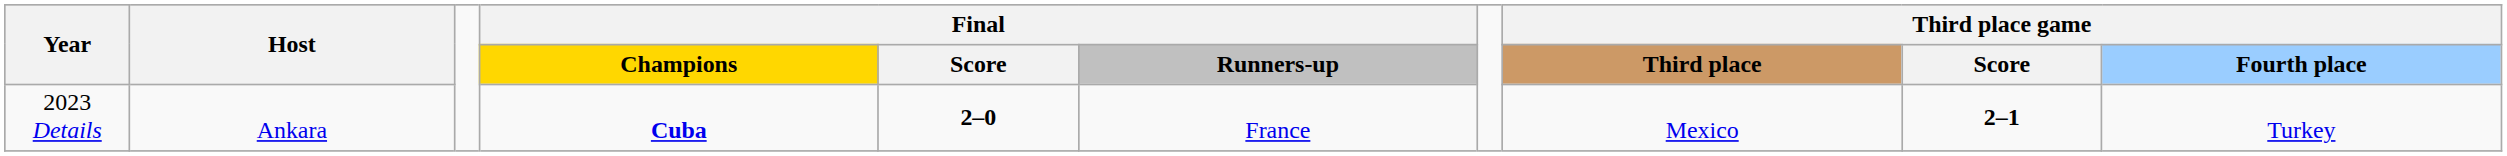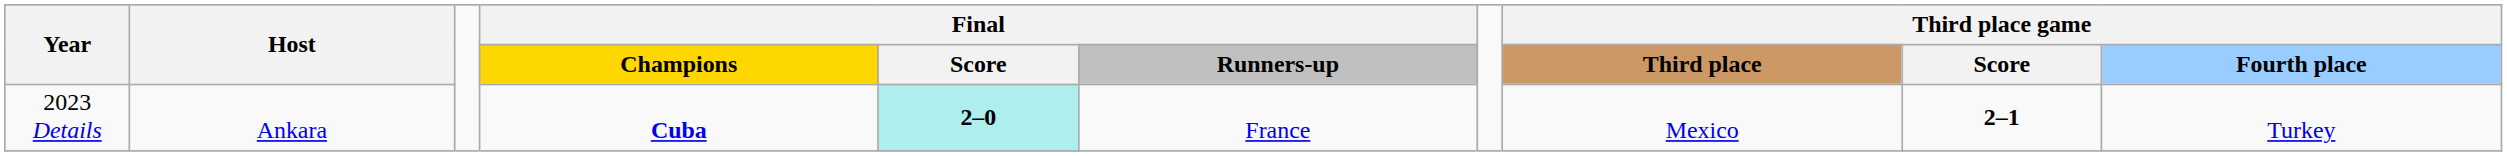(978, 117) no background -> (978, 117) paleturquoise background
